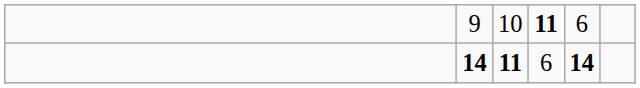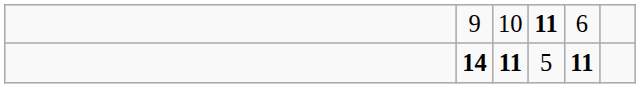(546, 62) 6 -> (546, 62) 5
(582, 62) 14 -> (582, 62) 11
